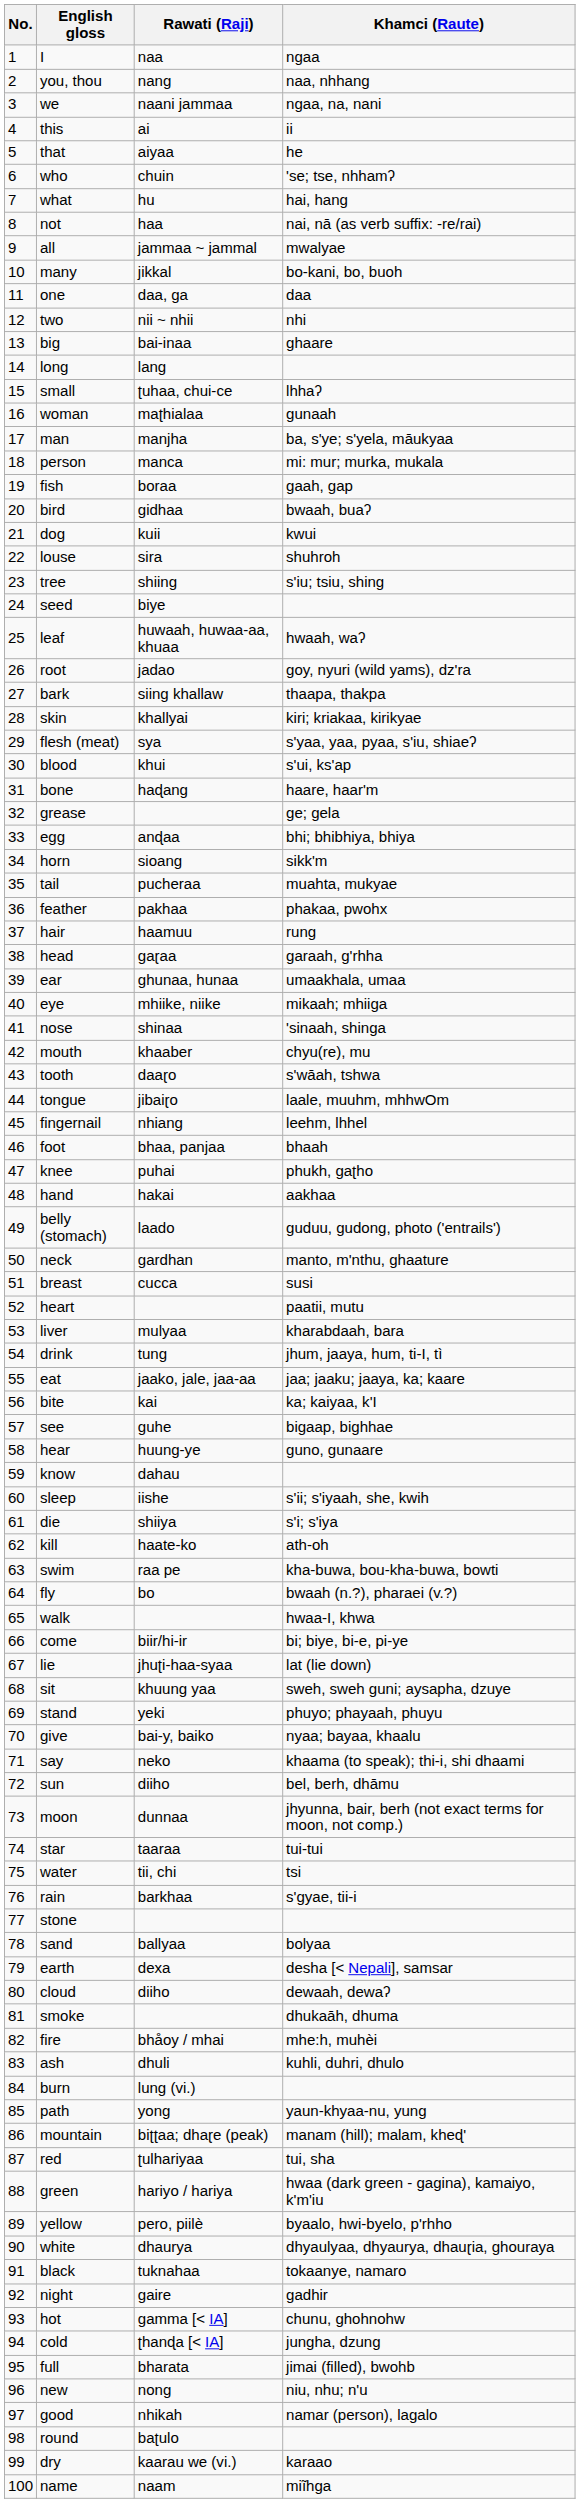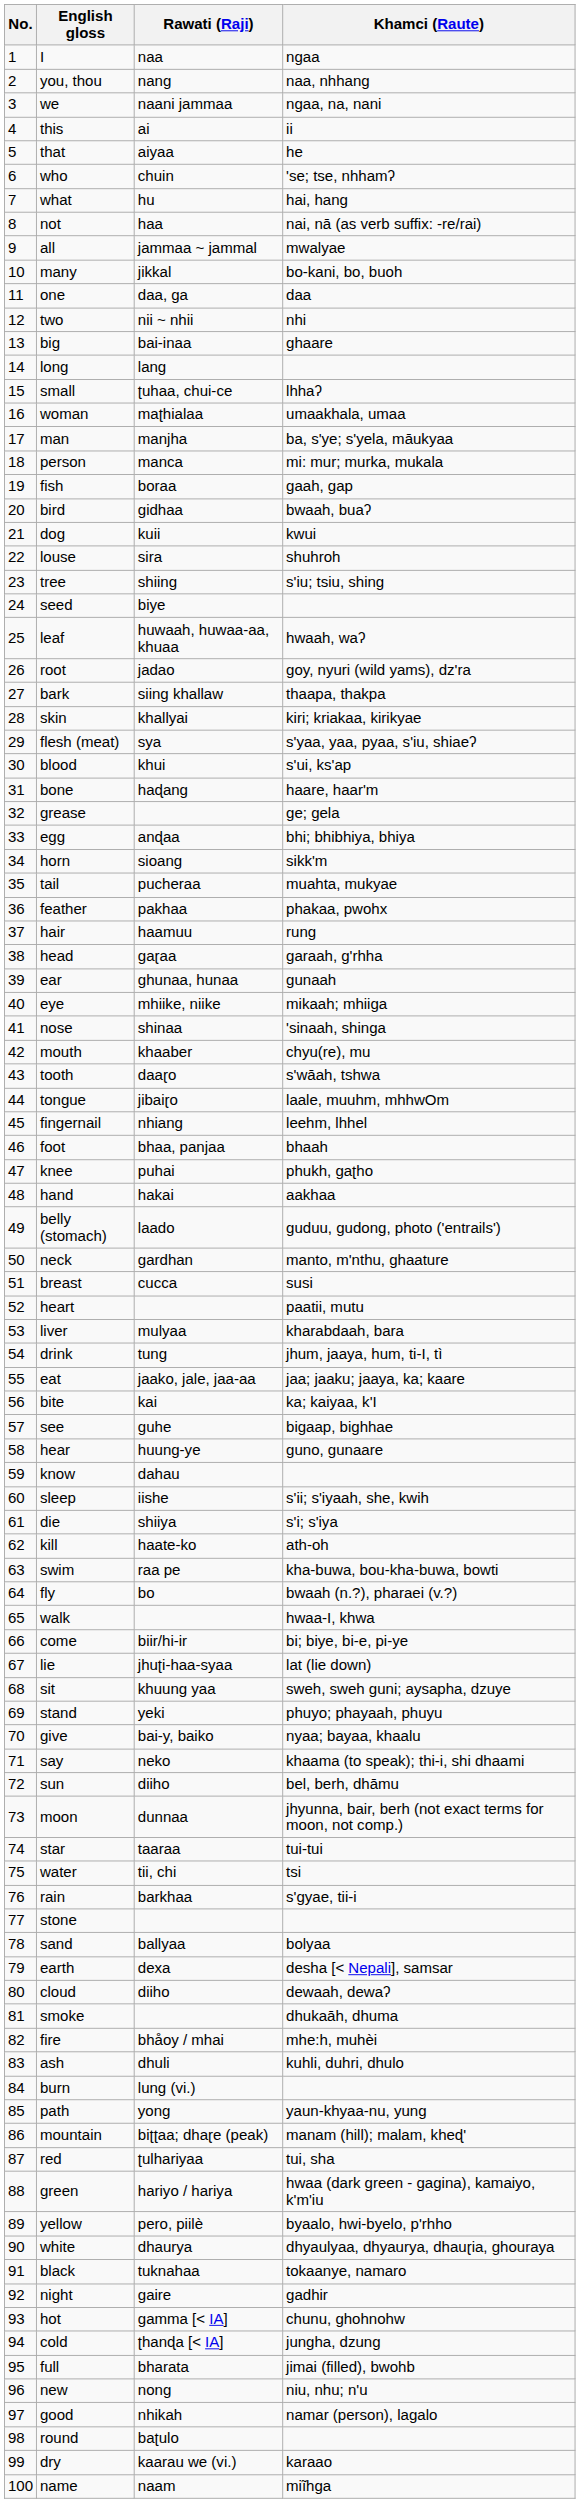(311, 414) gunaah -> (346, 414) umaakhala, umaa
(346, 980) umaakhala, umaa -> (311, 980) gunaah
